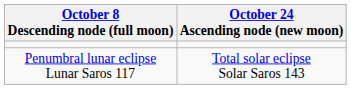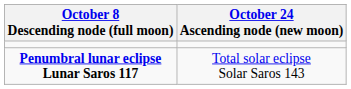(90, 66) normal -> (90, 66) bold
